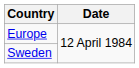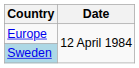(29, 53) no background -> (29, 53) lightblue background
